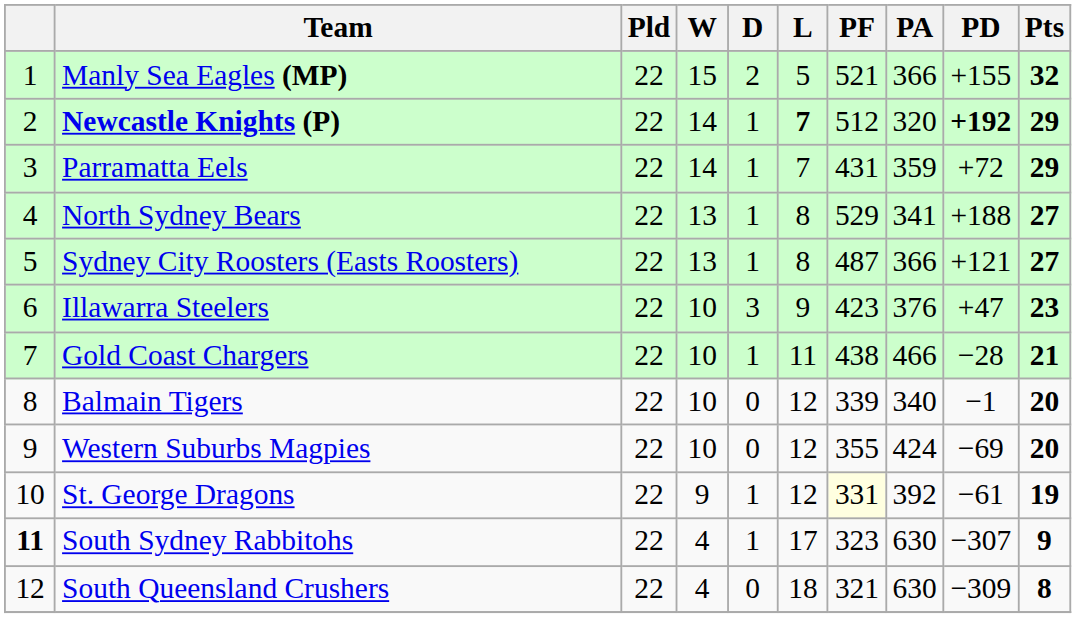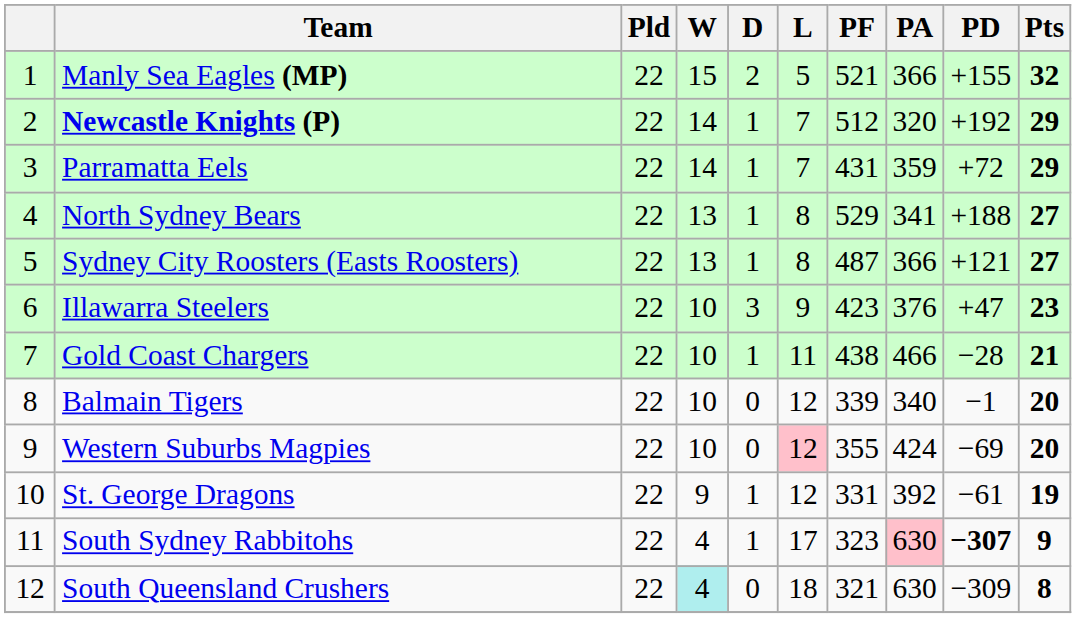(803, 121) bold -> (803, 121) normal
(981, 121) bold -> (981, 121) normal
(803, 448) no background -> (803, 448) pink background
(857, 494) lightyellow background -> (857, 494) no background
(30, 541) bold -> (30, 541) normal
(915, 541) no background -> (915, 541) pink background
(981, 541) normal -> (981, 541) bold
(702, 588) no background -> (702, 588) paleturquoise background
